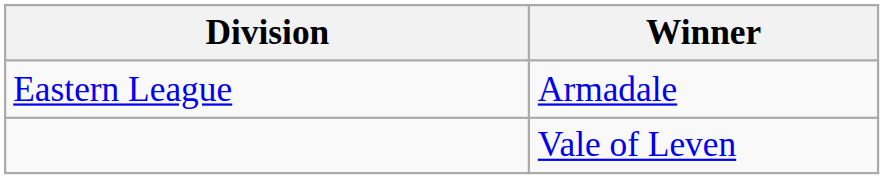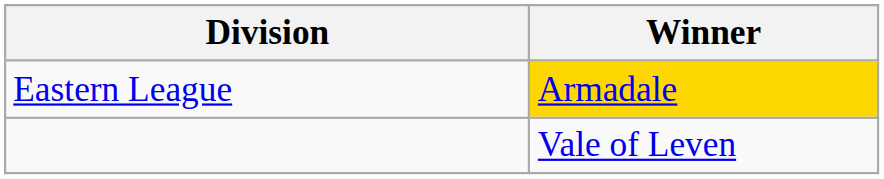(608, 88) no background -> (608, 88) gold background
